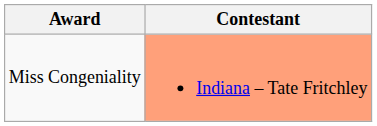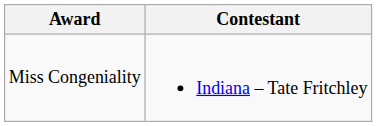(258, 88) lightsalmon background -> (258, 88) no background
